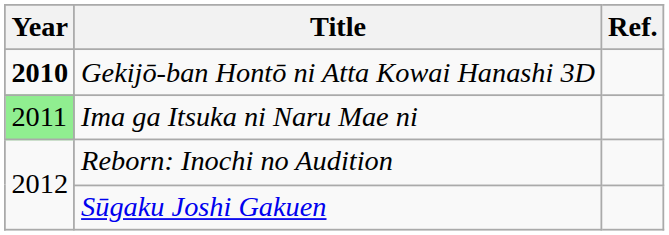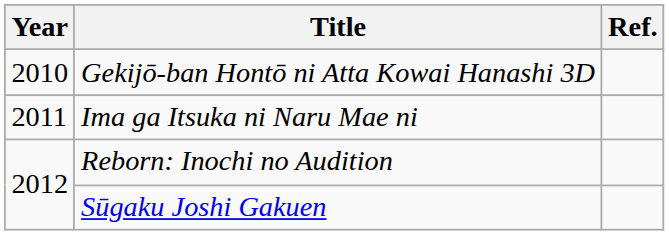(40, 71) bold -> (40, 71) normal
(39, 116) lightgreen background -> (39, 116) no background
